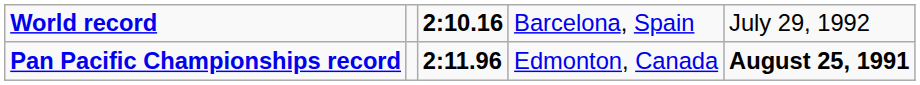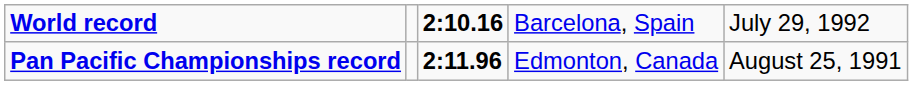(819, 60) bold -> (815, 60) normal
